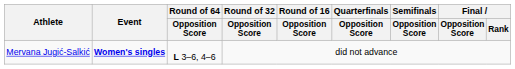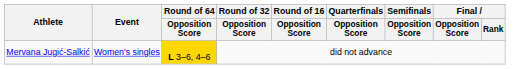(130, 53) bold -> (127, 53) normal
(195, 58) no background -> (189, 58) gold background
